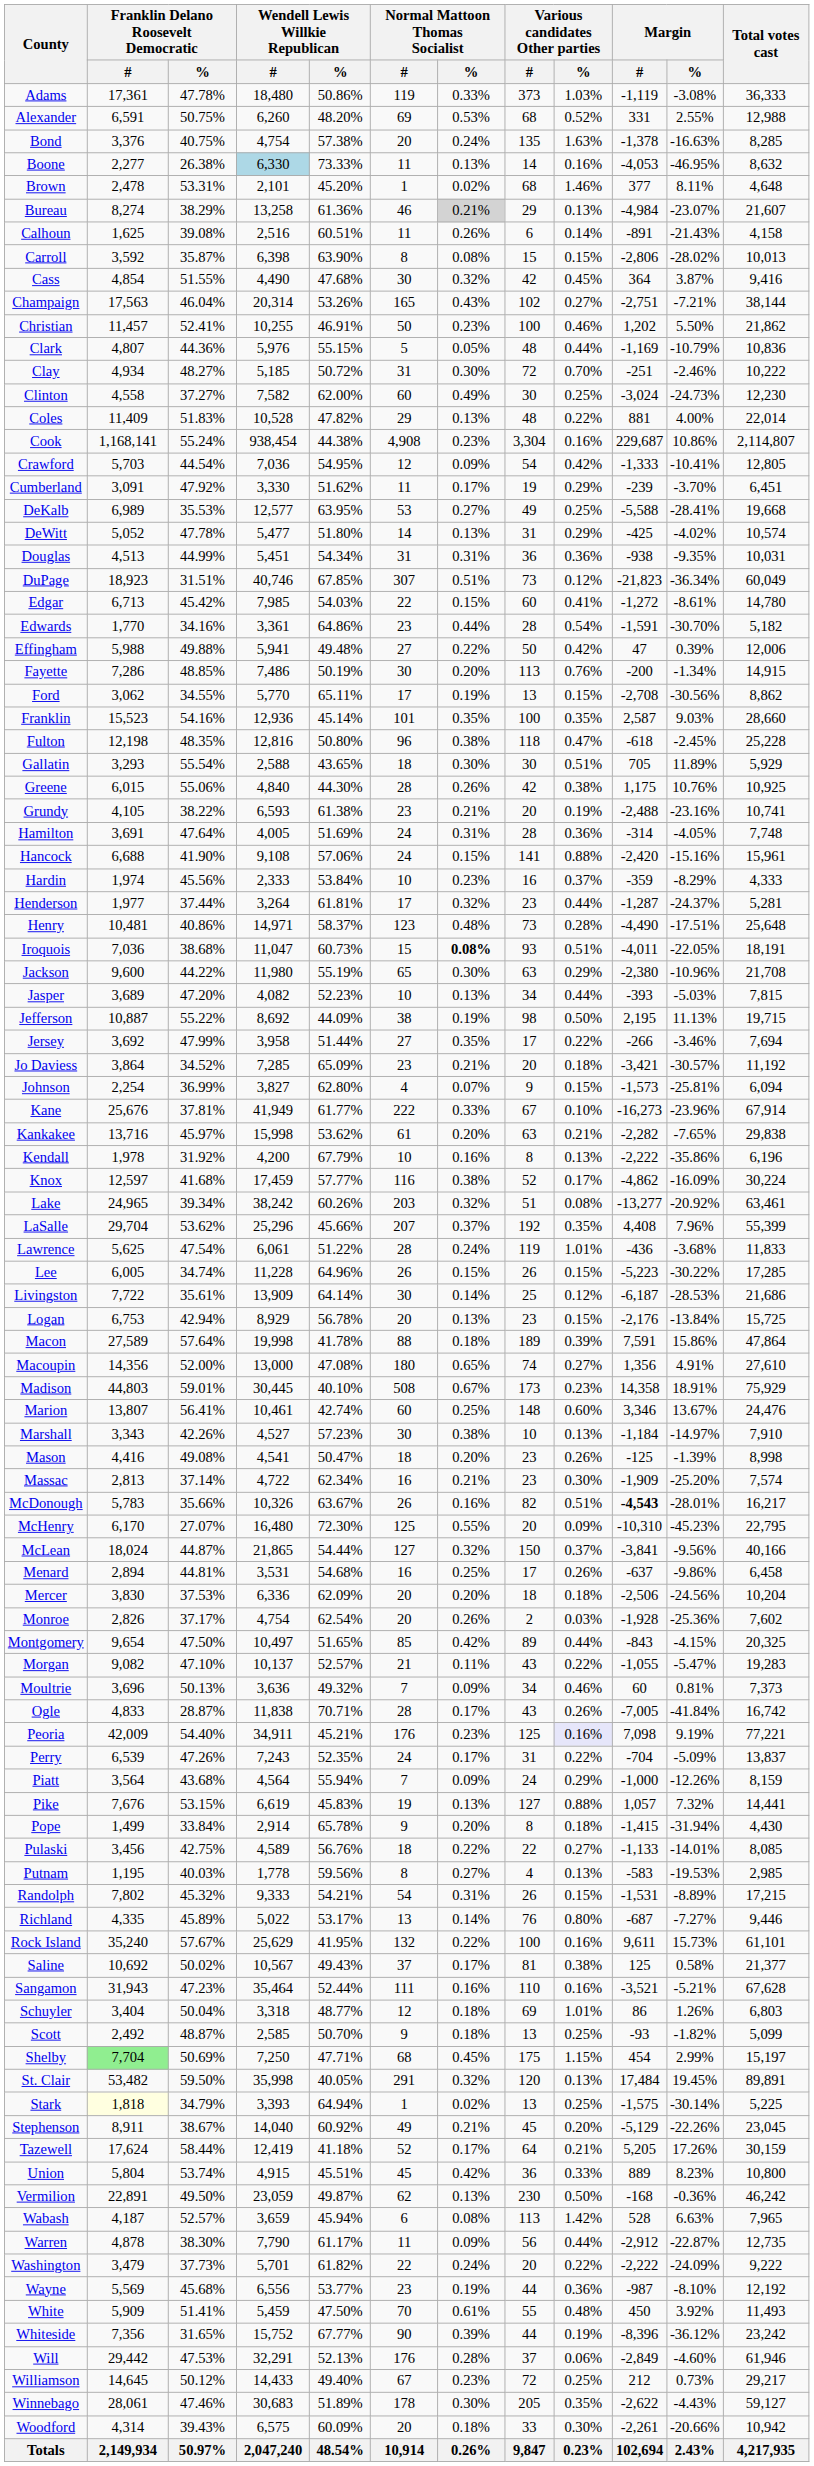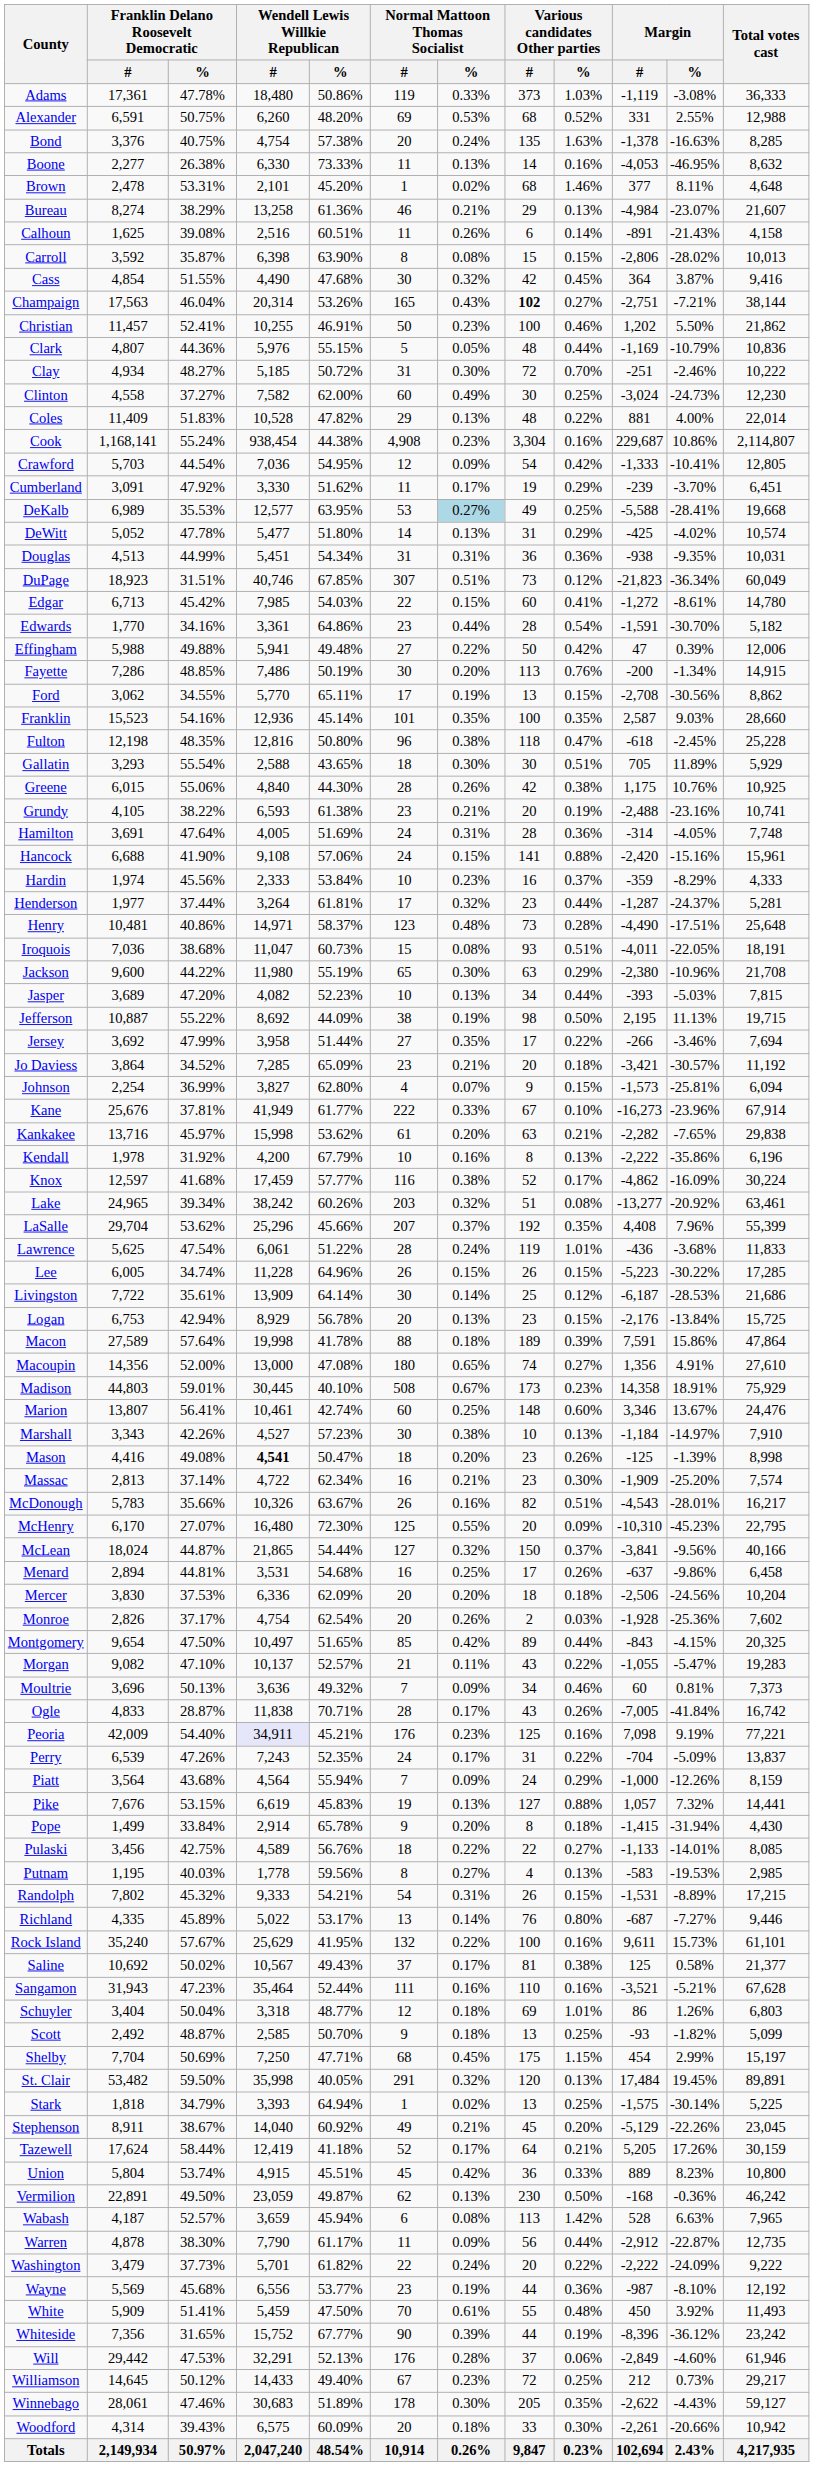(273, 164) lightblue background -> (273, 164) no background
(471, 210) lightgrey background -> (471, 210) no background
(529, 302) normal -> (529, 302) bold
(471, 510) no background -> (471, 510) lightblue background
(471, 949) bold -> (471, 949) normal
(273, 1457) normal -> (273, 1457) bold
(640, 1503) bold -> (640, 1503) normal
(273, 1734) no background -> (273, 1734) lavender background
(583, 1734) lavender background -> (583, 1734) no background
(128, 2057) lightgreen background -> (128, 2057) no background
(128, 2103) lightyellow background -> (128, 2103) no background
